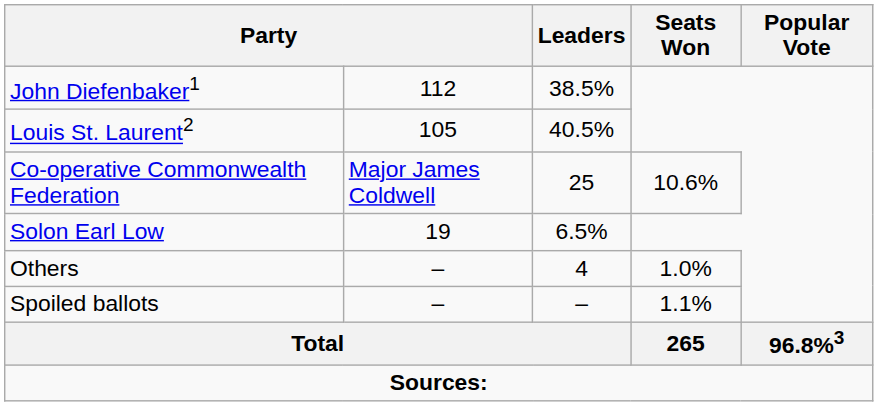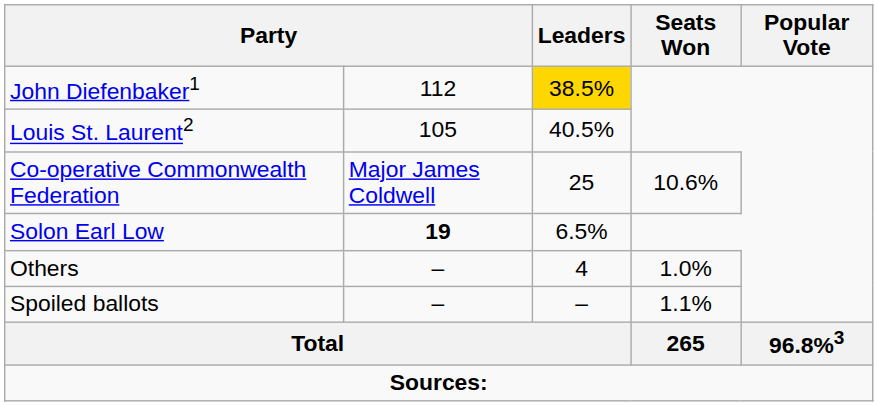(582, 87) no background -> (582, 87) gold background
(438, 231) normal -> (438, 231) bold
